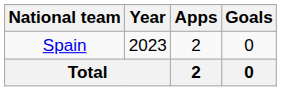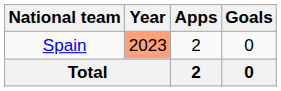(148, 45) no background -> (148, 45) lightsalmon background
